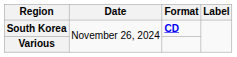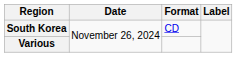(172, 28) bold -> (172, 28) normal
